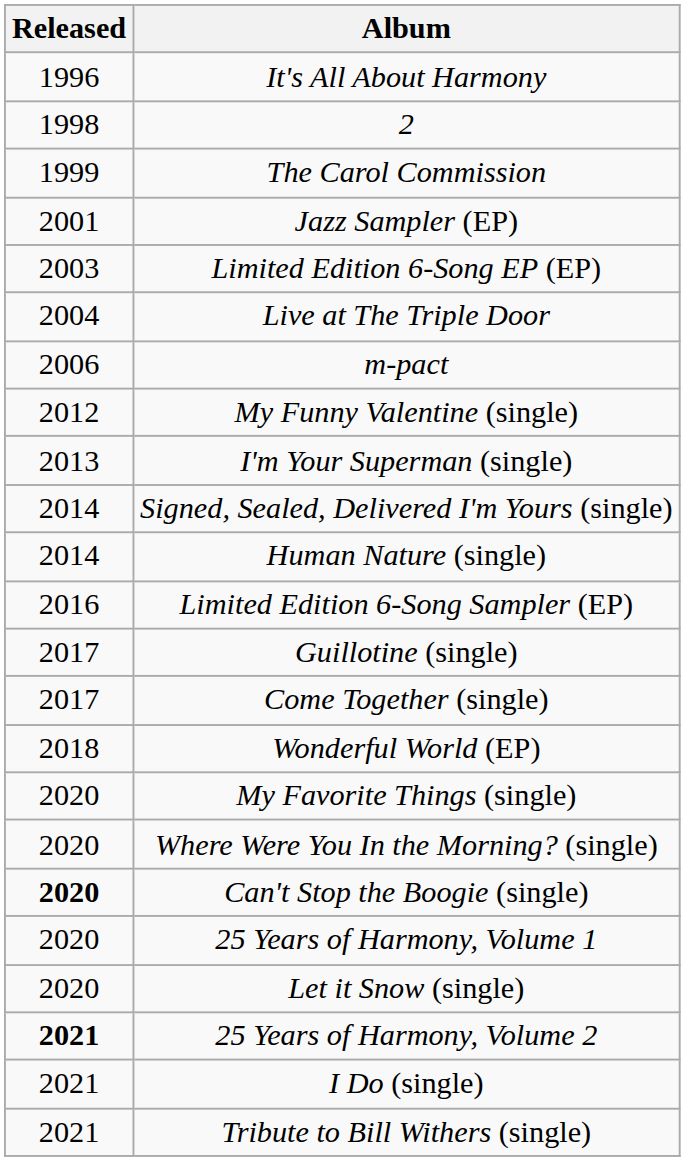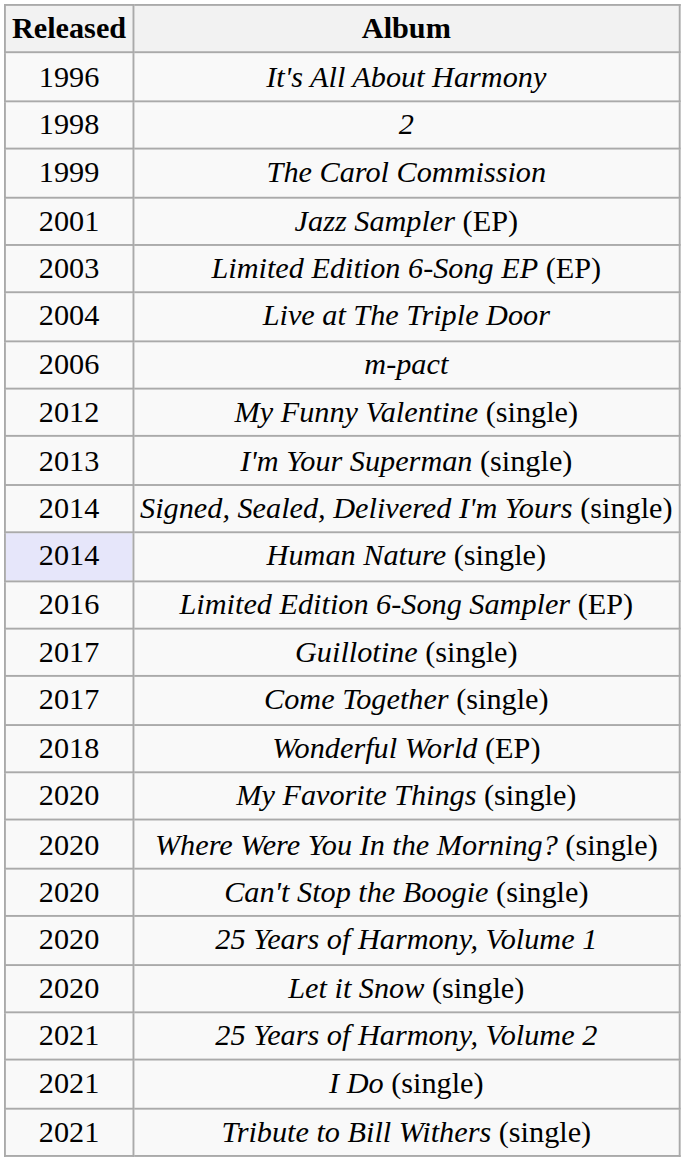(69, 556) no background -> (69, 556) lavender background
(69, 891) bold -> (69, 891) normal
(69, 1035) bold -> (69, 1035) normal
